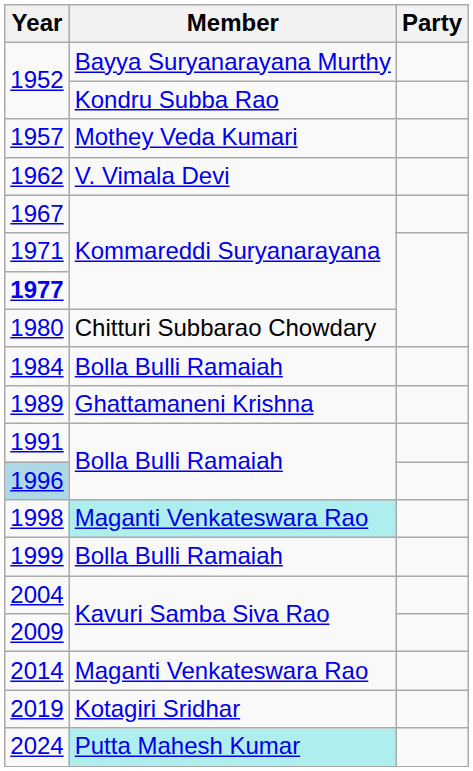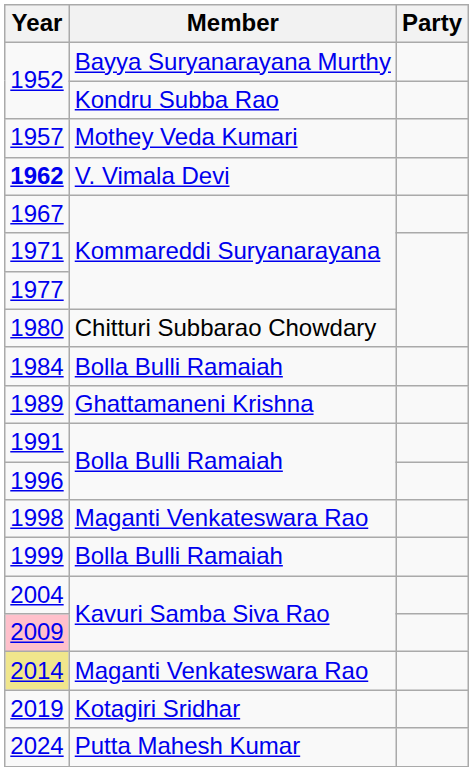(37, 175) normal -> (37, 175) bold
(37, 289) bold -> (37, 289) normal
(37, 480) lightblue background -> (37, 480) no background
(221, 518) paleturquoise background -> (221, 518) no background
(37, 632) no background -> (37, 632) pink background
(37, 670) no background -> (37, 670) khaki background
(187, 746) paleturquoise background -> (187, 746) no background
